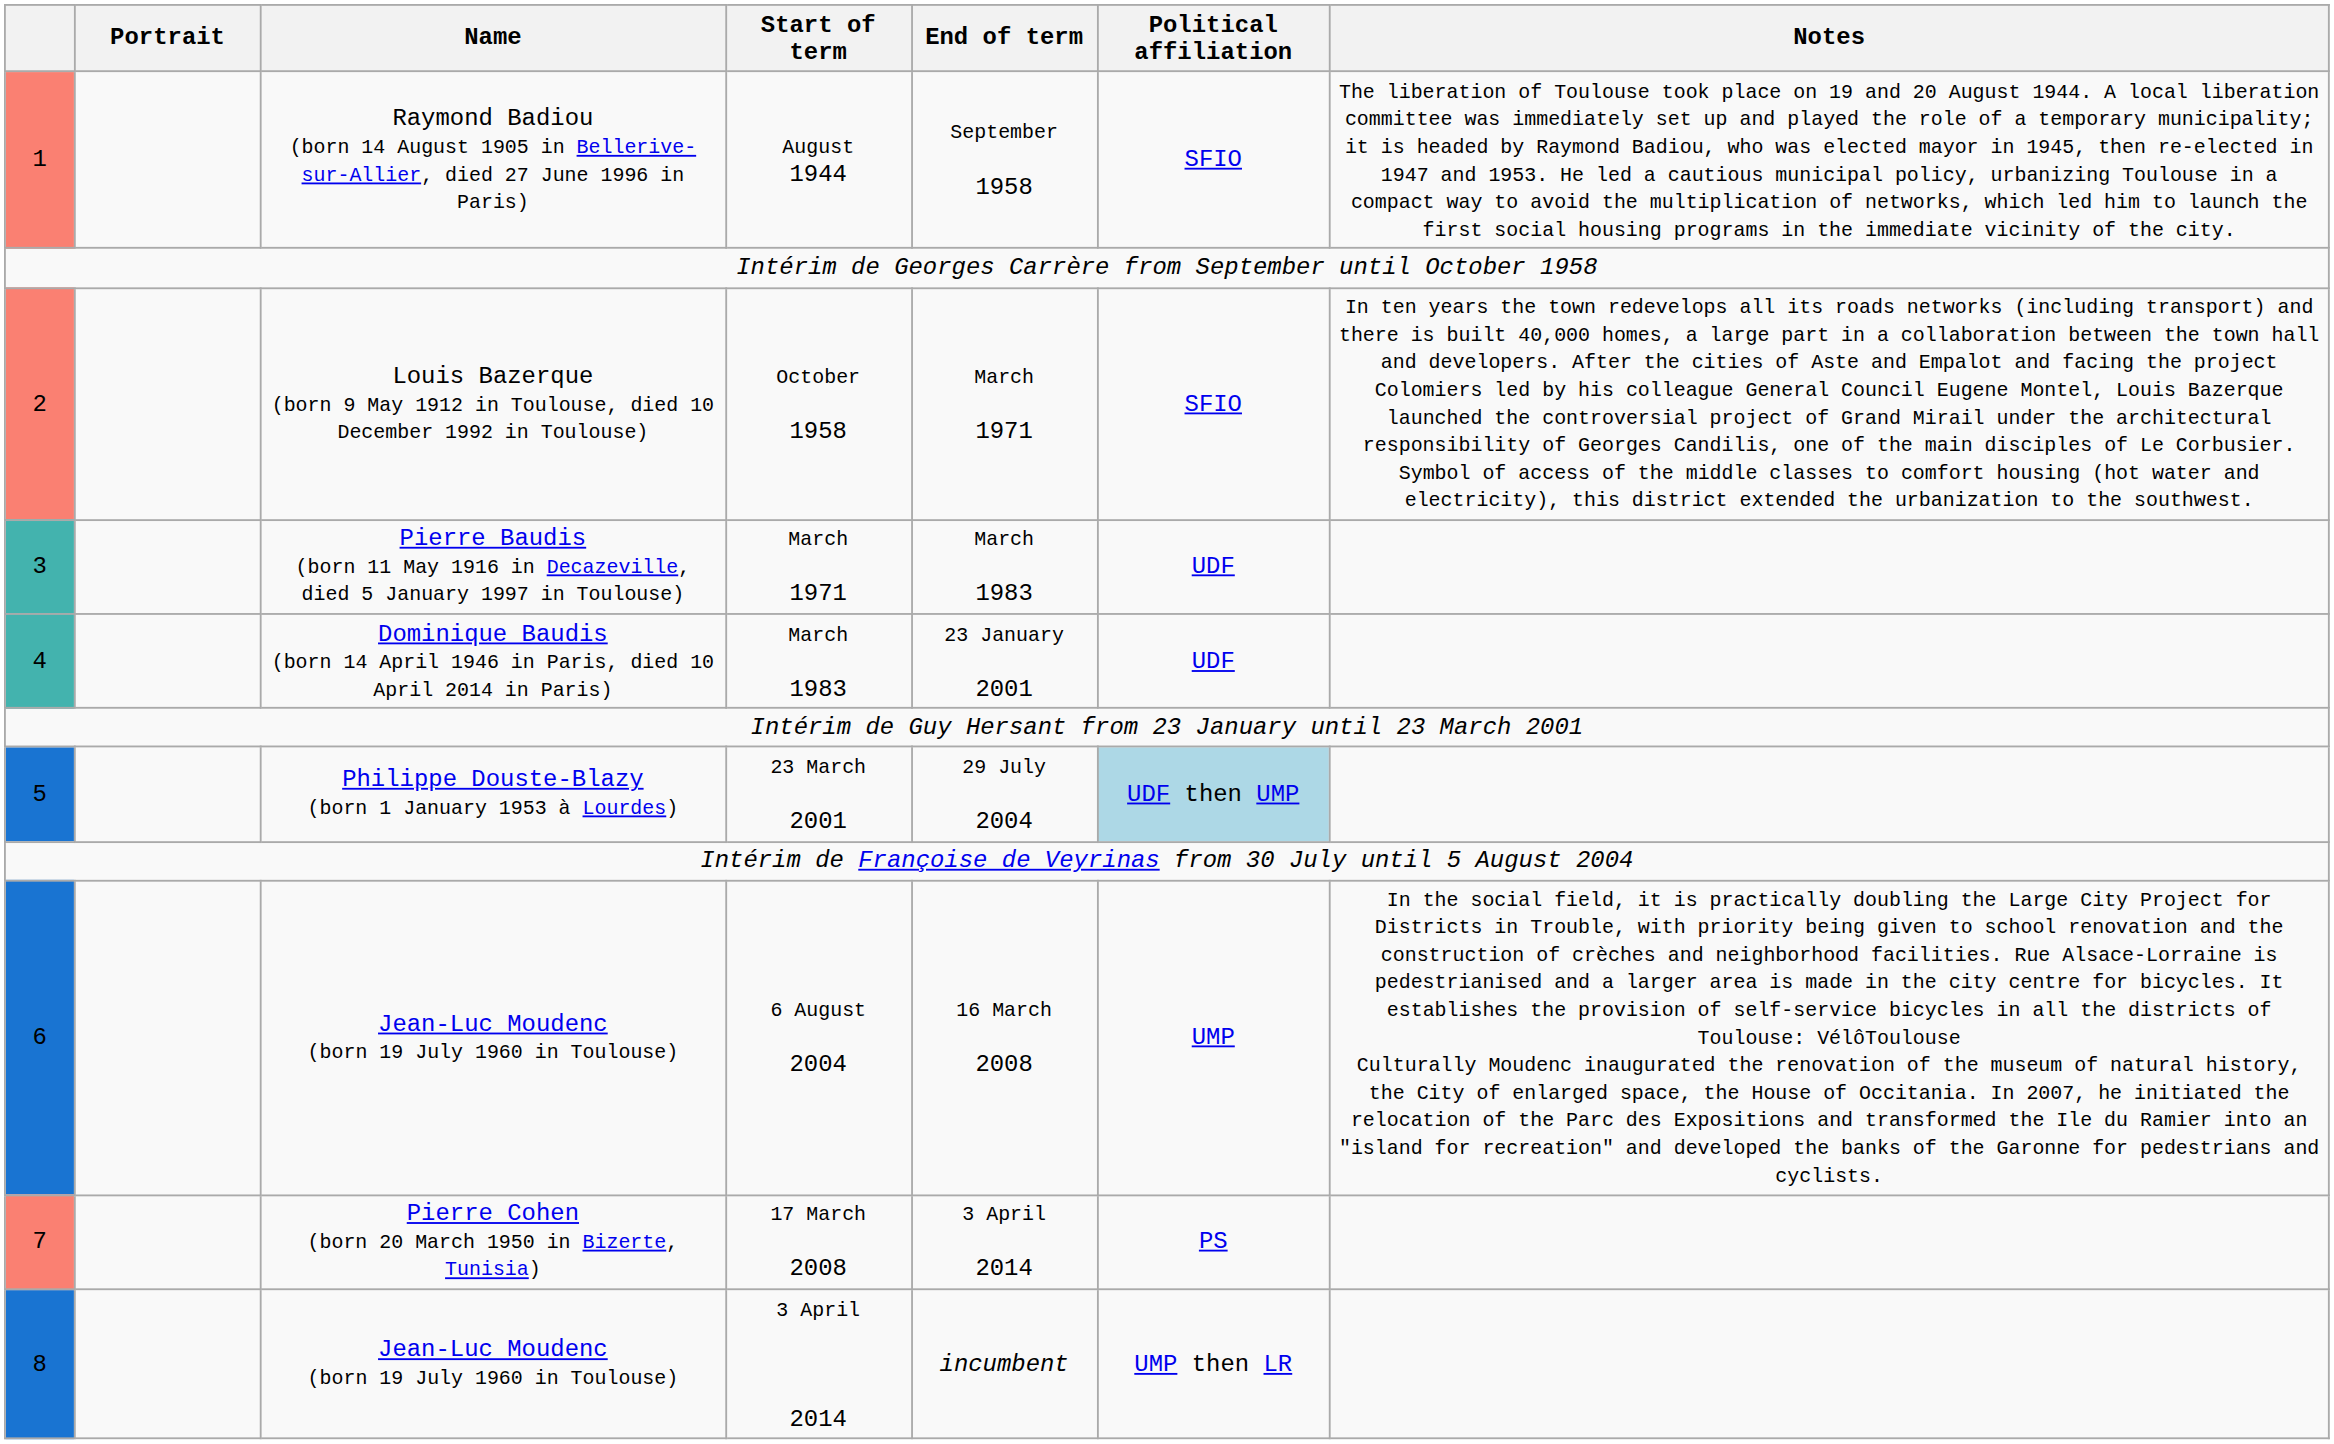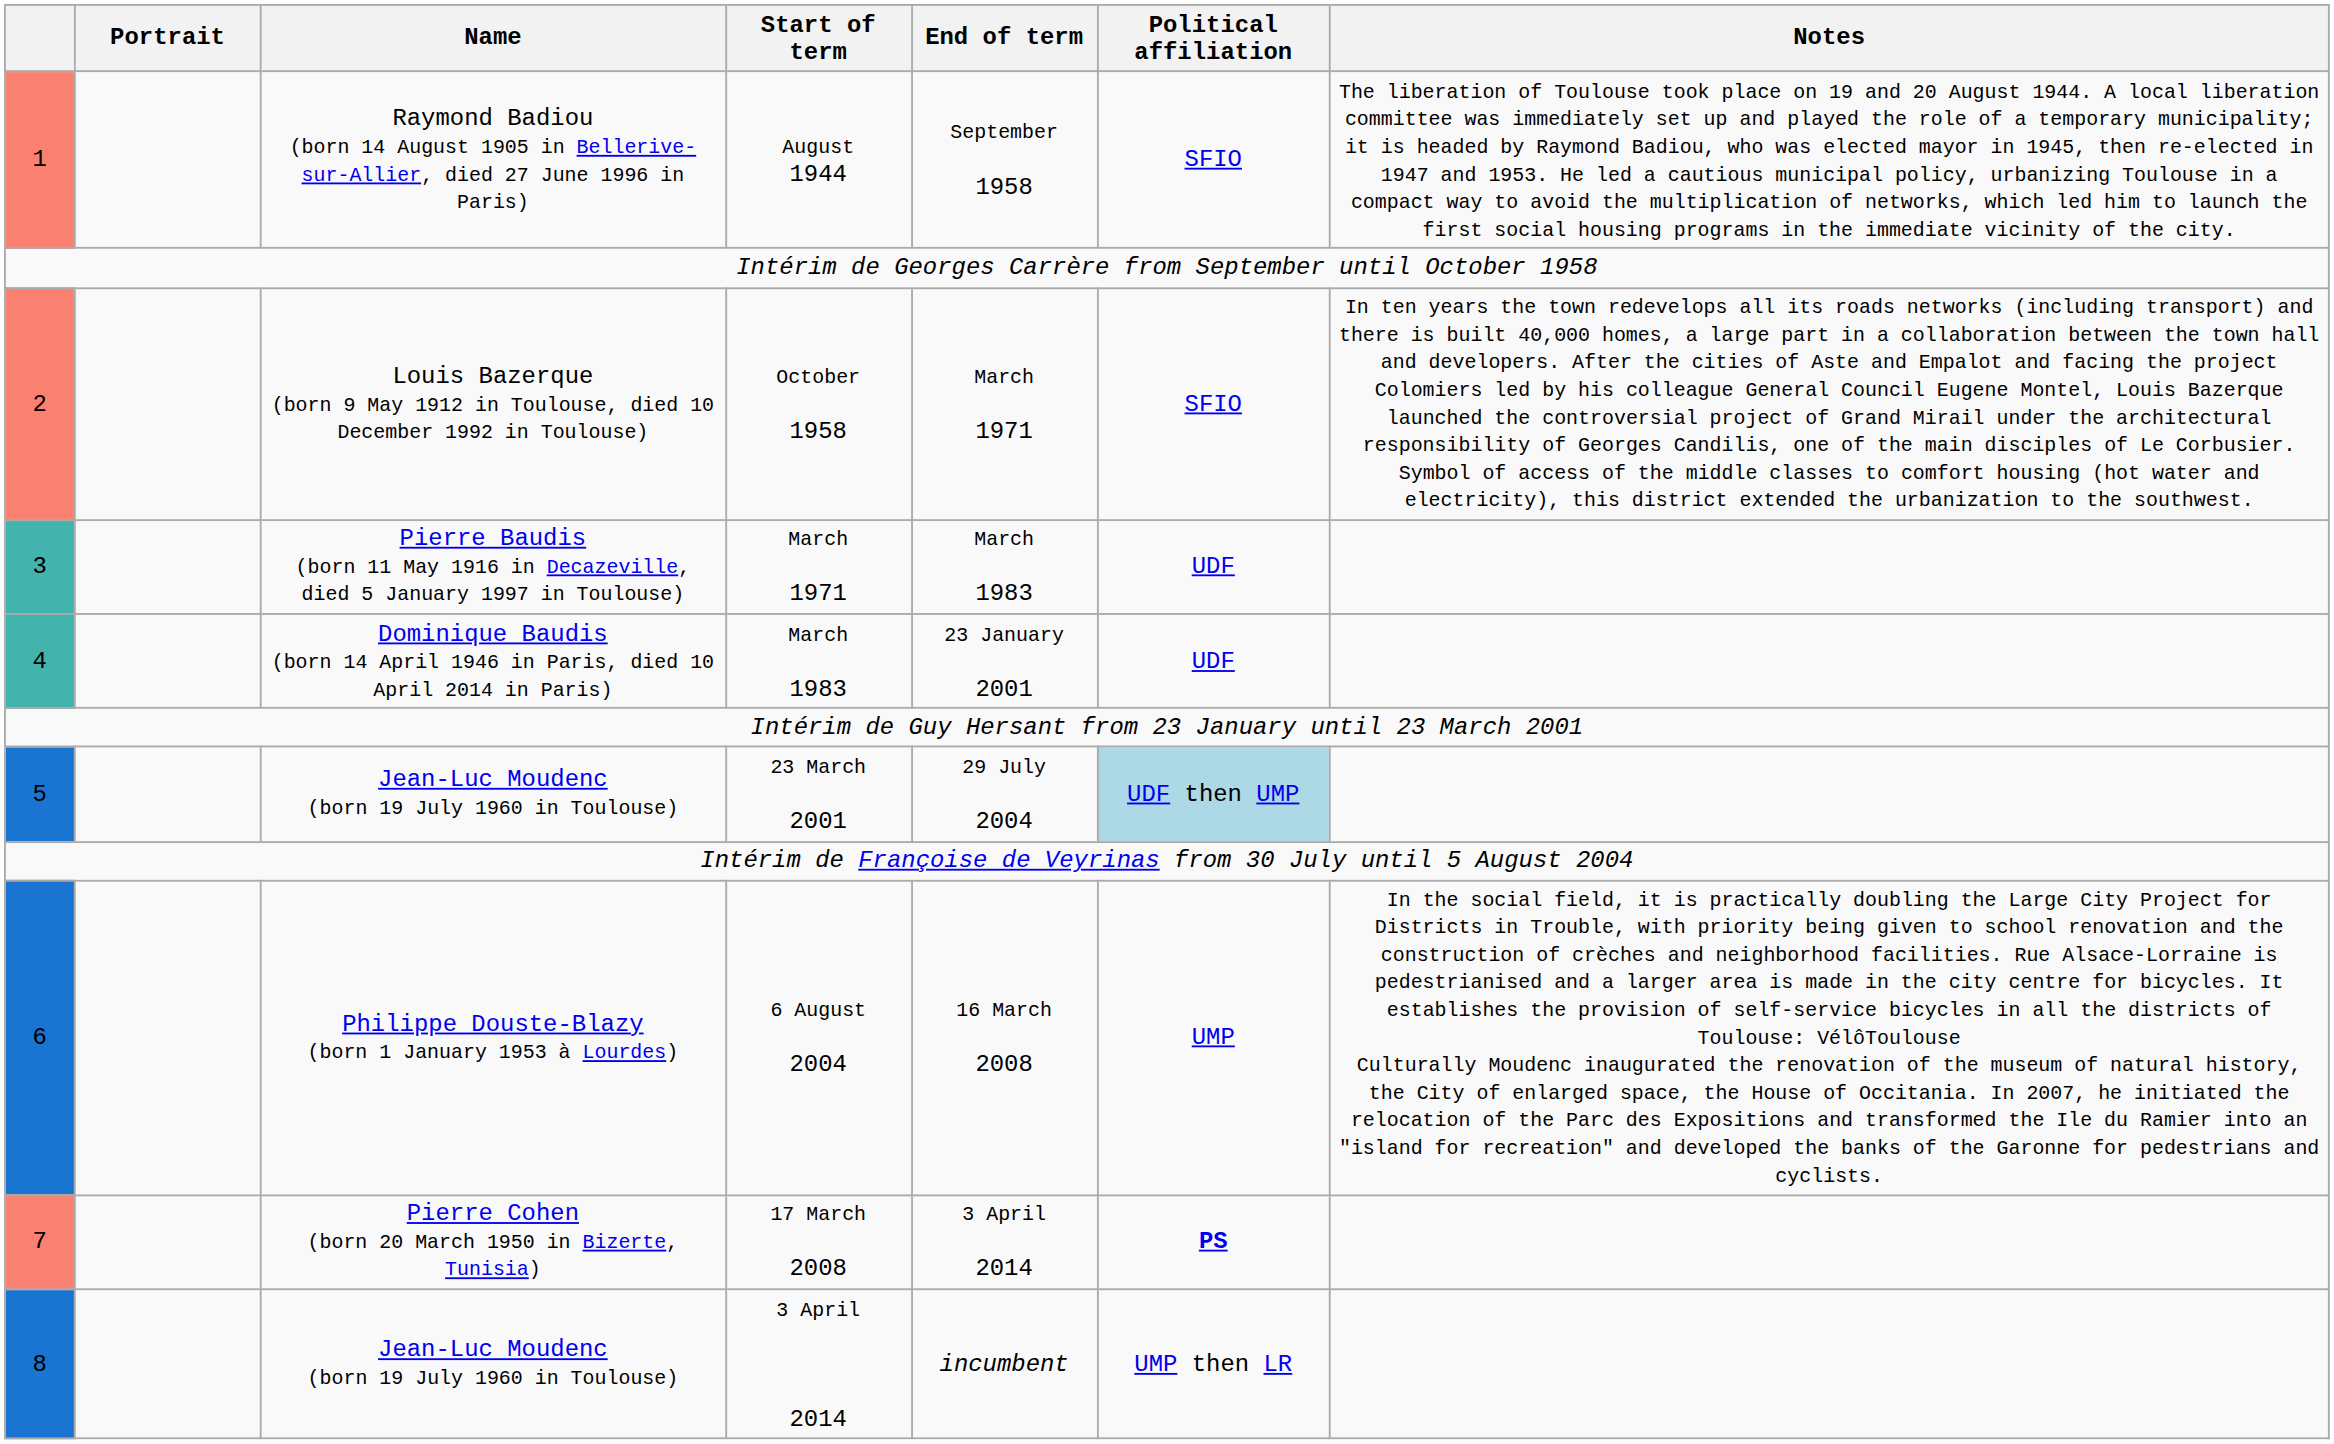(493, 793) Philippe Douste-Blazy (born 1 January 1953 à Lourdes) -> (493, 793) Jean-Luc Moudenc (born 19 July 1960 in Toulouse)
(493, 1037) Jean-Luc Moudenc (born 19 July 1960 in Toulouse) -> (493, 1037) Philippe Douste-Blazy (born 1 January 1953 à Lourdes)
(1213, 1242) normal -> (1213, 1242) bold
